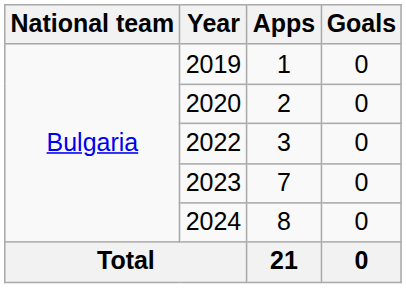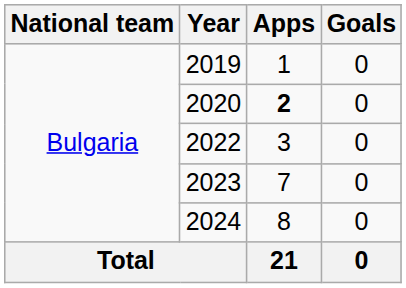(284, 103) normal -> (284, 103) bold
